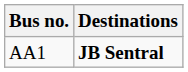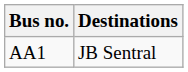(121, 51) bold -> (117, 51) normal
